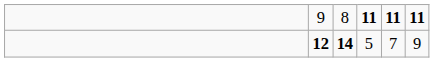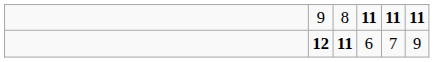(345, 43) 14 -> (345, 43) 11
(369, 43) 5 -> (369, 43) 6
